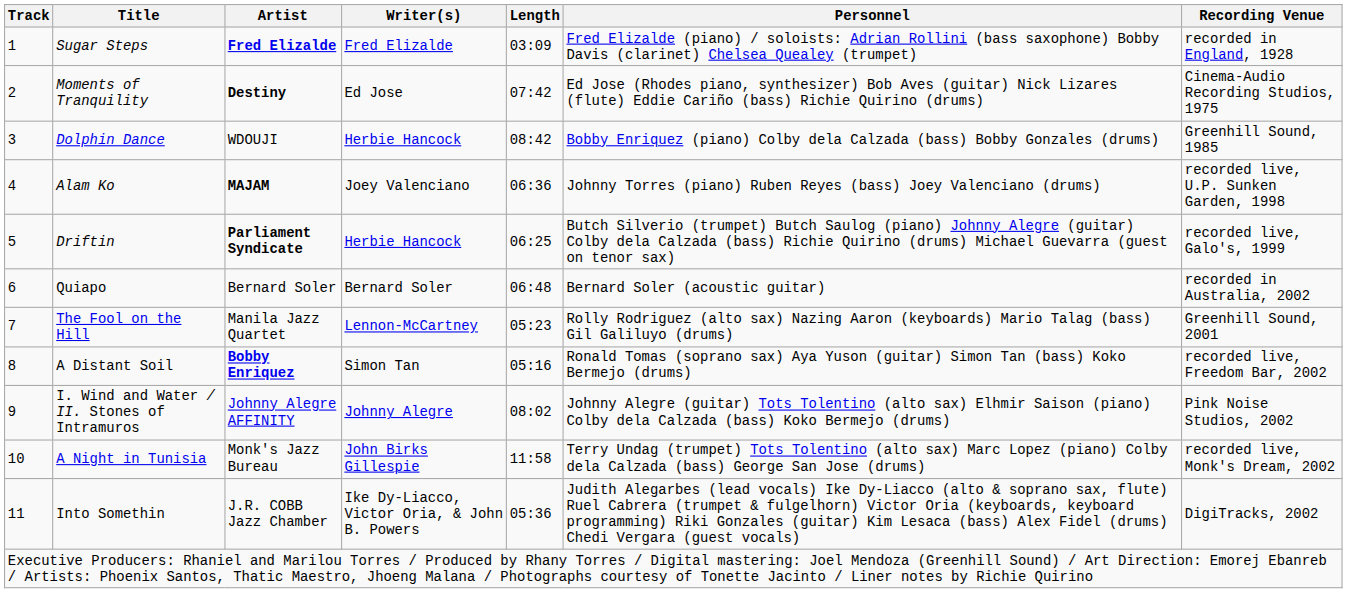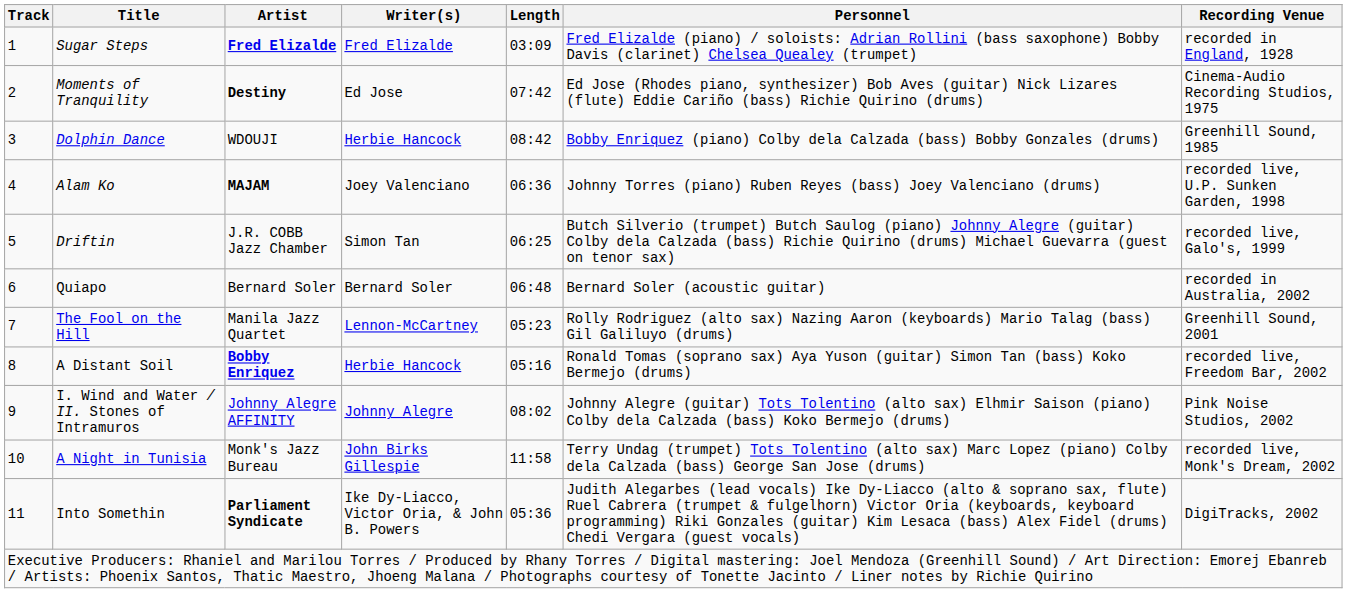(269, 242) Parliament Syndicate -> (278, 242) J.R. COBB Jazz Chamber
(403, 242) Herbie Hancock -> (382, 242) Simon Tan
(382, 366) Simon Tan -> (403, 366) Herbie Hancock
(278, 514) J.R. COBB Jazz Chamber -> (269, 514) Parliament Syndicate
